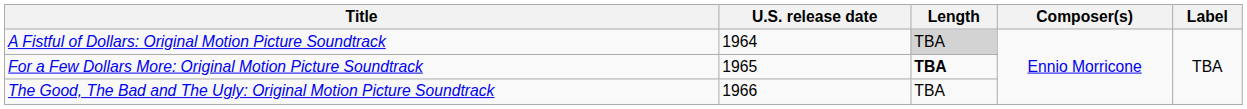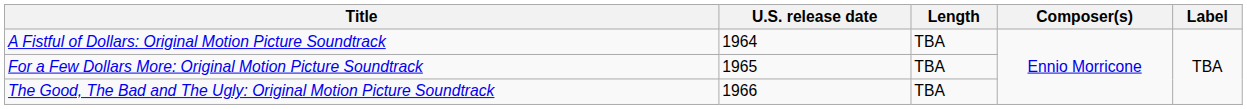(930, 41) lightgrey background -> (930, 41) no background
(930, 66) bold -> (930, 66) normal
